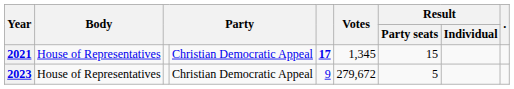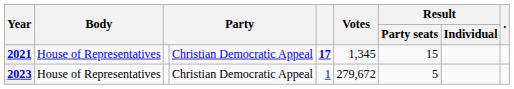(328, 74) 9 -> (328, 74) 1
